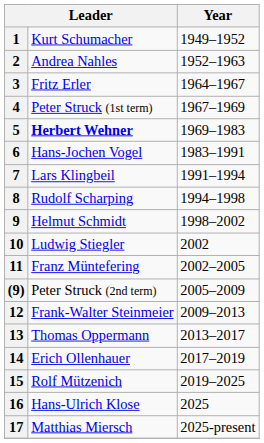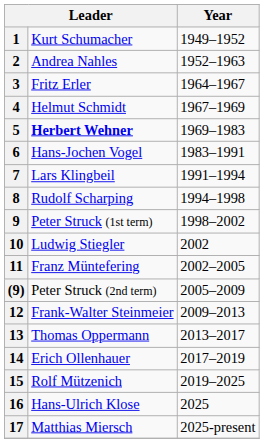(92, 107) Peter Struck (1st term) -> (79, 107) Helmut Schmidt
(79, 221) Helmut Schmidt -> (92, 221) Peter Struck (1st term)
